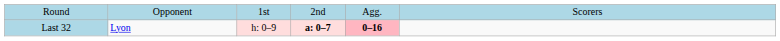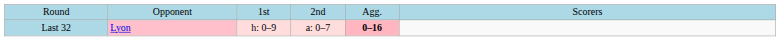(121, 28) no background -> (121, 28) pink background
(318, 28) bold -> (318, 28) normal
